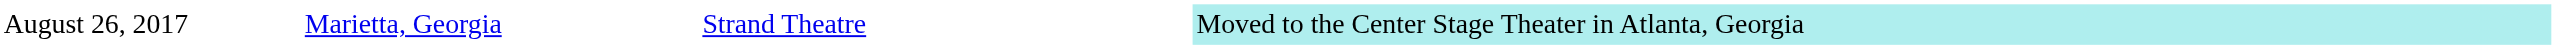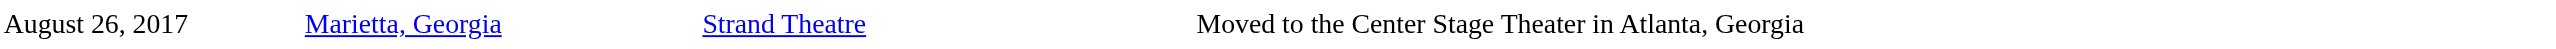(1500, 24) paleturquoise background -> (1500, 24) no background
